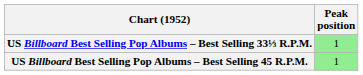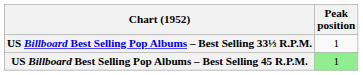(336, 43) lightgreen background -> (336, 43) no background
